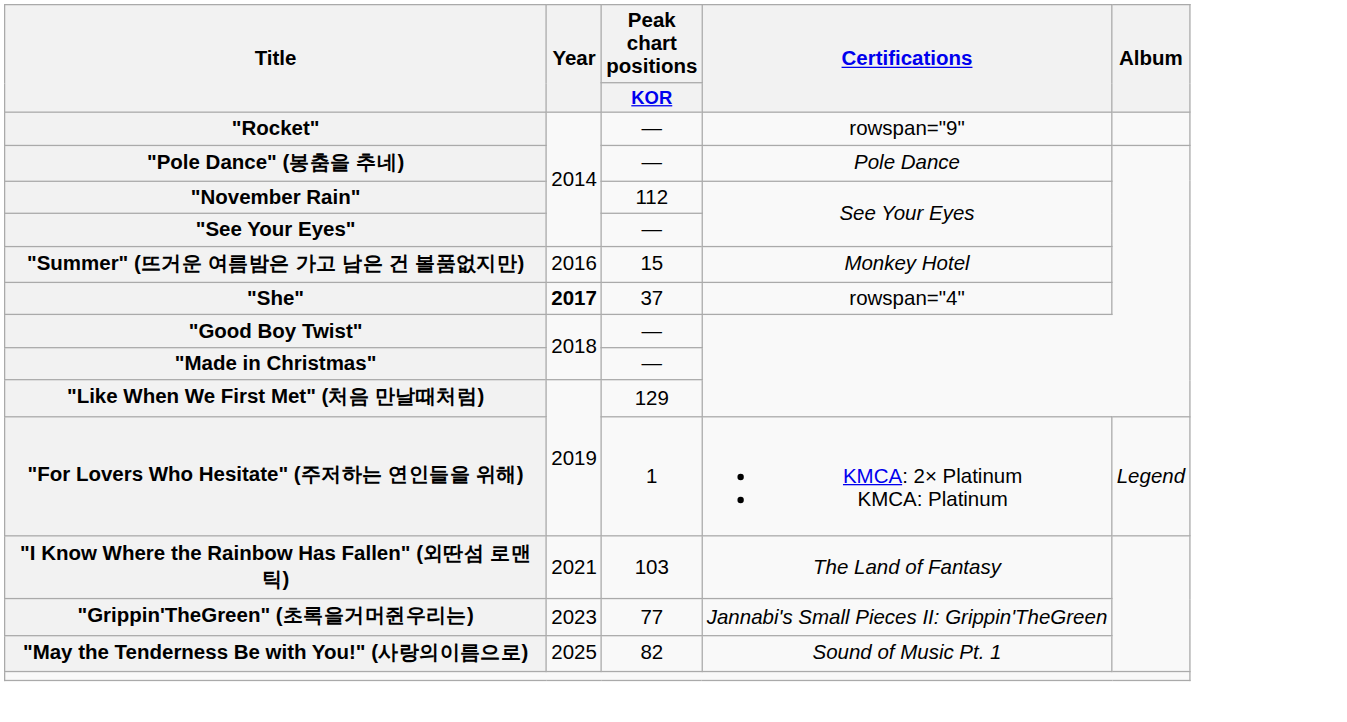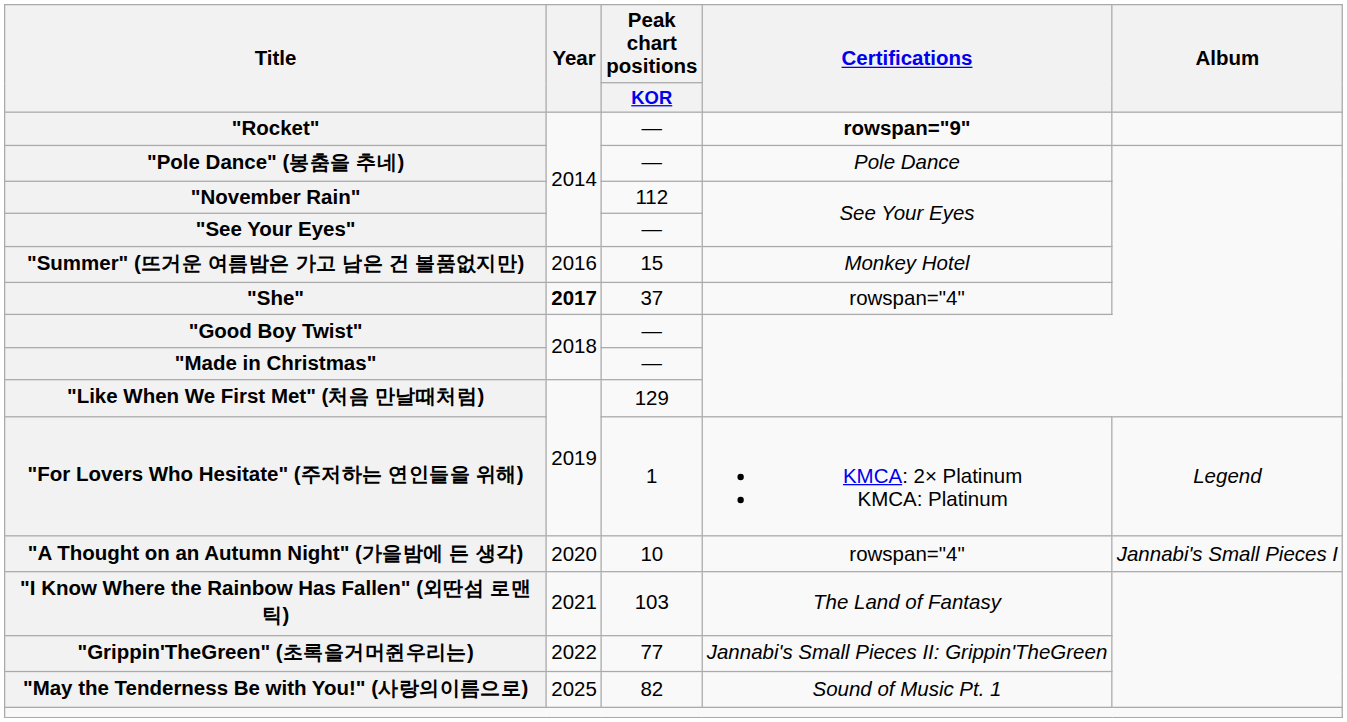(907, 128) normal -> (907, 128) bold
+ row: (276, 553)
(574, 616) 2023 -> (574, 653) 2022
